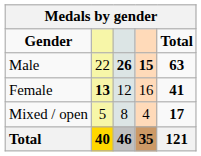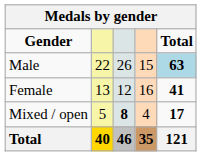(124, 65) bold -> (124, 65) normal
(146, 65) bold -> (146, 65) normal
(177, 65) no background -> (177, 65) lightblue background
(102, 89) bold -> (102, 89) normal
(124, 114) normal -> (124, 114) bold
